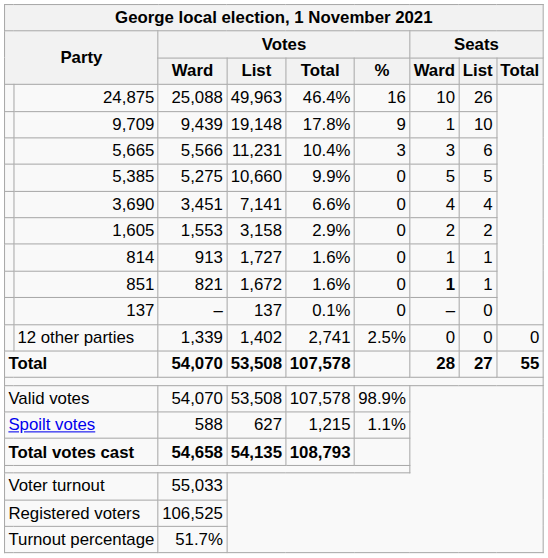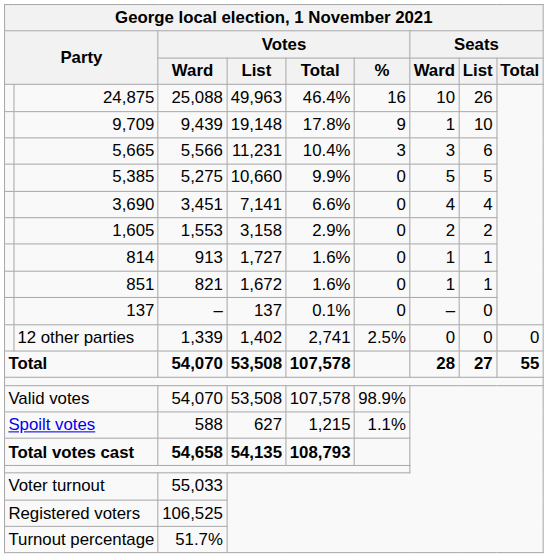(450, 284) bold -> (450, 284) normal
